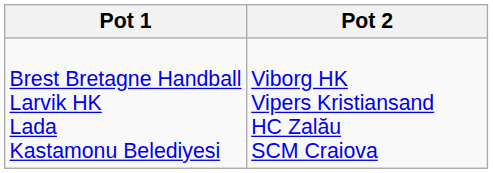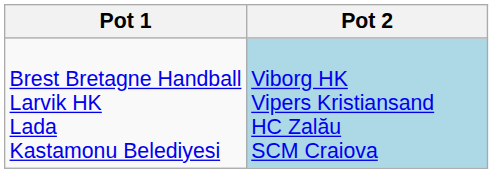(343, 114) no background -> (343, 114) lightblue background
